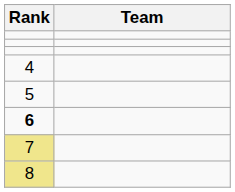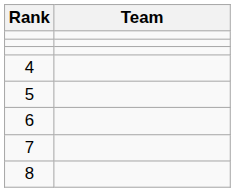(29, 120) bold -> (29, 120) normal
(29, 147) khaki background -> (29, 147) no background
(29, 174) khaki background -> (29, 174) no background
